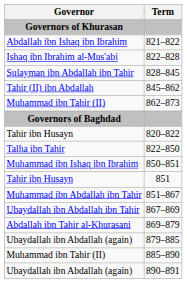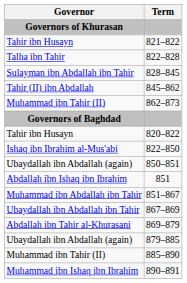(67, 42) Abdallah ibn Ishaq ibn Ibrahim -> (40, 42) Tahir ibn Husayn
(62, 57) Ishaq ibn Ibrahim al-Mus'abi -> (36, 57) Talha ibn Tahir
(36, 149) Talha ibn Tahir -> (62, 149) Ishaq ibn Ibrahim al-Mus'abi
(72, 164) Muhammad ibn Ishaq ibn Ibrahim -> (69, 164) Ubaydallah ibn Abdallah (again)
(40, 179) Tahir ibn Husayn -> (67, 179) Abdallah ibn Ishaq ibn Ibrahim
(69, 270) Ubaydallah ibn Abdallah (again) -> (72, 270) Muhammad ibn Ishaq ibn Ibrahim
